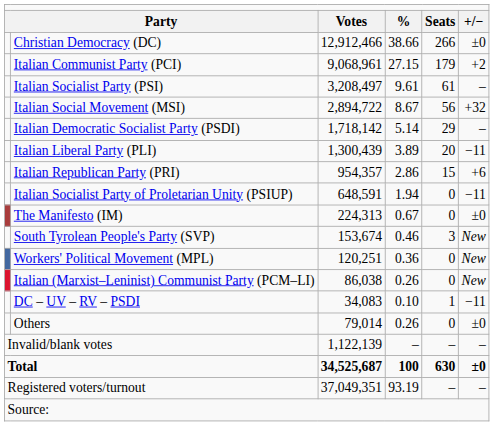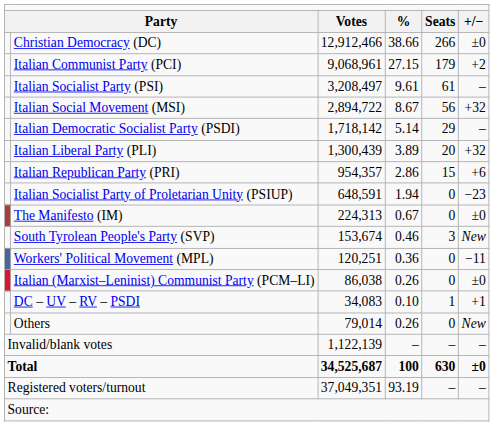(475, 150) −11 -> (475, 150) +32
(475, 194) −11 -> (475, 194) −23
(474, 258) New -> (475, 258) −11
(474, 280) New -> (479, 280) ±0
(475, 301) −11 -> (479, 301) +1
(479, 323) ±0 -> (474, 323) New
